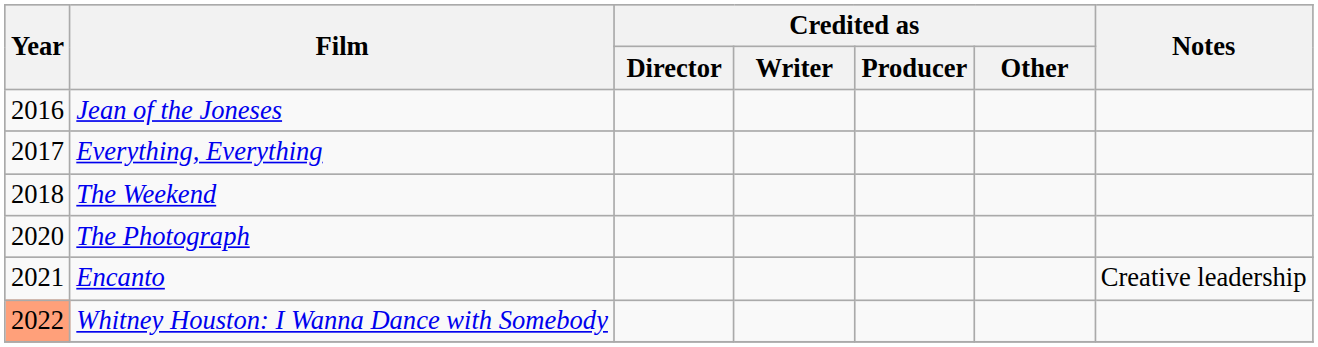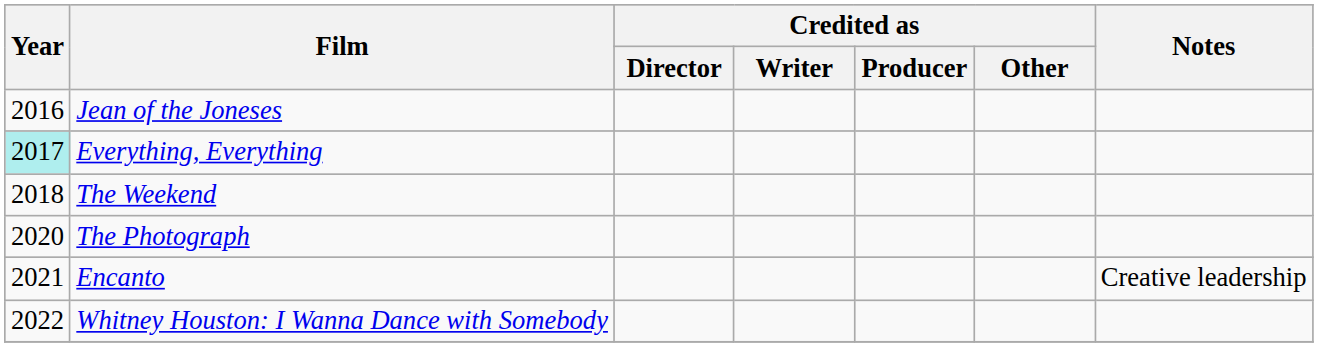(38, 151) no background -> (38, 151) paleturquoise background
(38, 320) lightsalmon background -> (38, 320) no background
